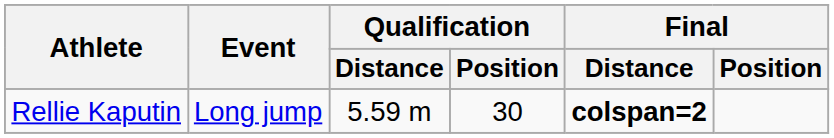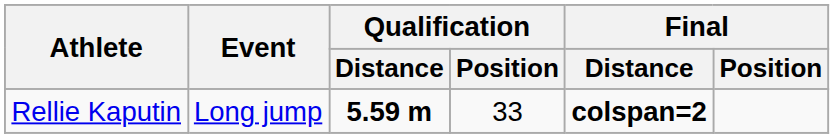(389, 112) normal -> (389, 112) bold
(507, 112) 30 -> (507, 112) 33
